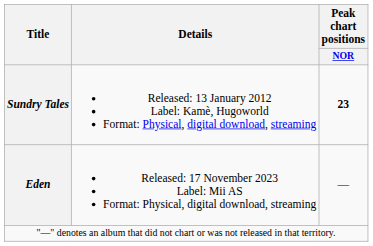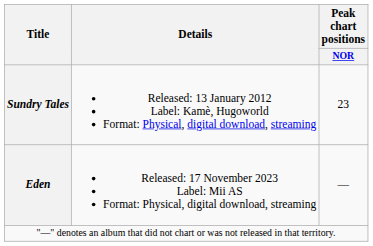(343, 104) bold -> (343, 104) normal
